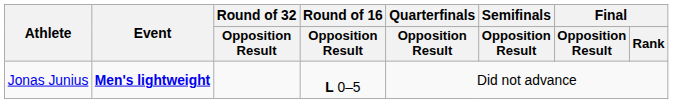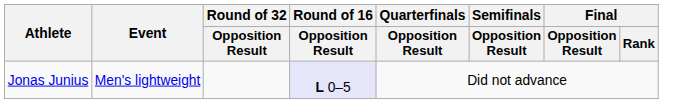(153, 80) bold -> (148, 80) normal
(343, 88) no background -> (333, 88) lavender background
